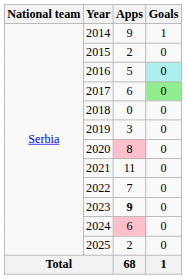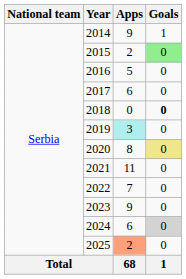(164, 52) no background -> (164, 52) lightgreen background
(164, 71) paleturquoise background -> (164, 71) no background
(164, 91) lightgreen background -> (164, 91) no background
(164, 110) normal -> (164, 110) bold
(130, 129) no background -> (130, 129) paleturquoise background
(130, 149) pink background -> (130, 149) no background
(164, 149) no background -> (164, 149) khaki background
(130, 206) bold -> (130, 206) normal
(130, 226) pink background -> (130, 226) no background
(164, 226) no background -> (164, 226) lightgrey background
(130, 245) no background -> (130, 245) lightsalmon background
